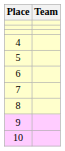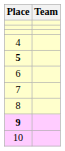(18, 58) normal -> (18, 58) bold
(18, 122) normal -> (18, 122) bold
